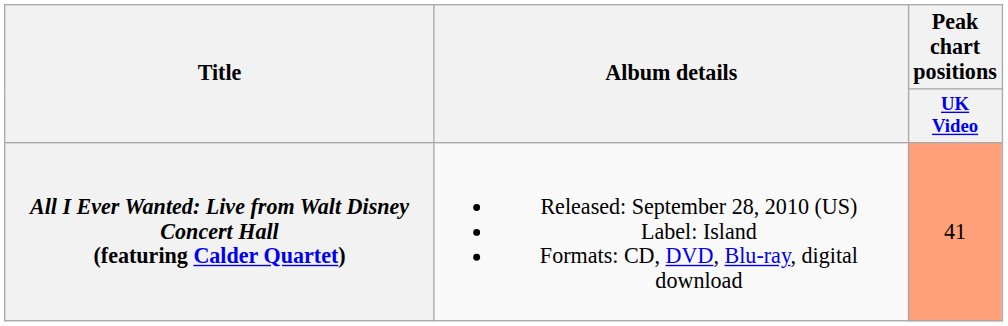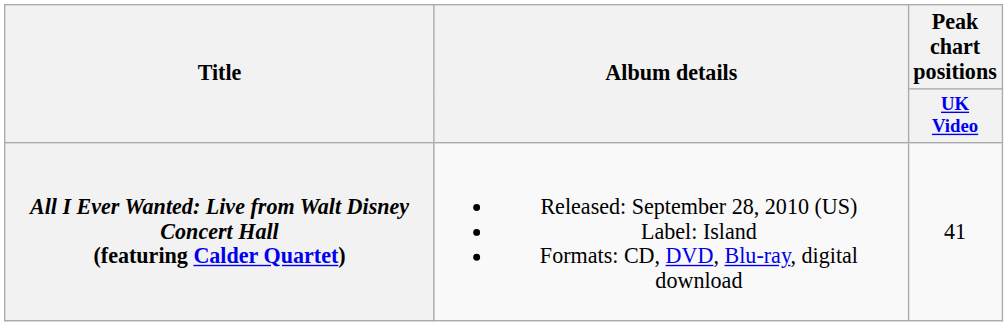(955, 231) lightsalmon background -> (955, 231) no background
